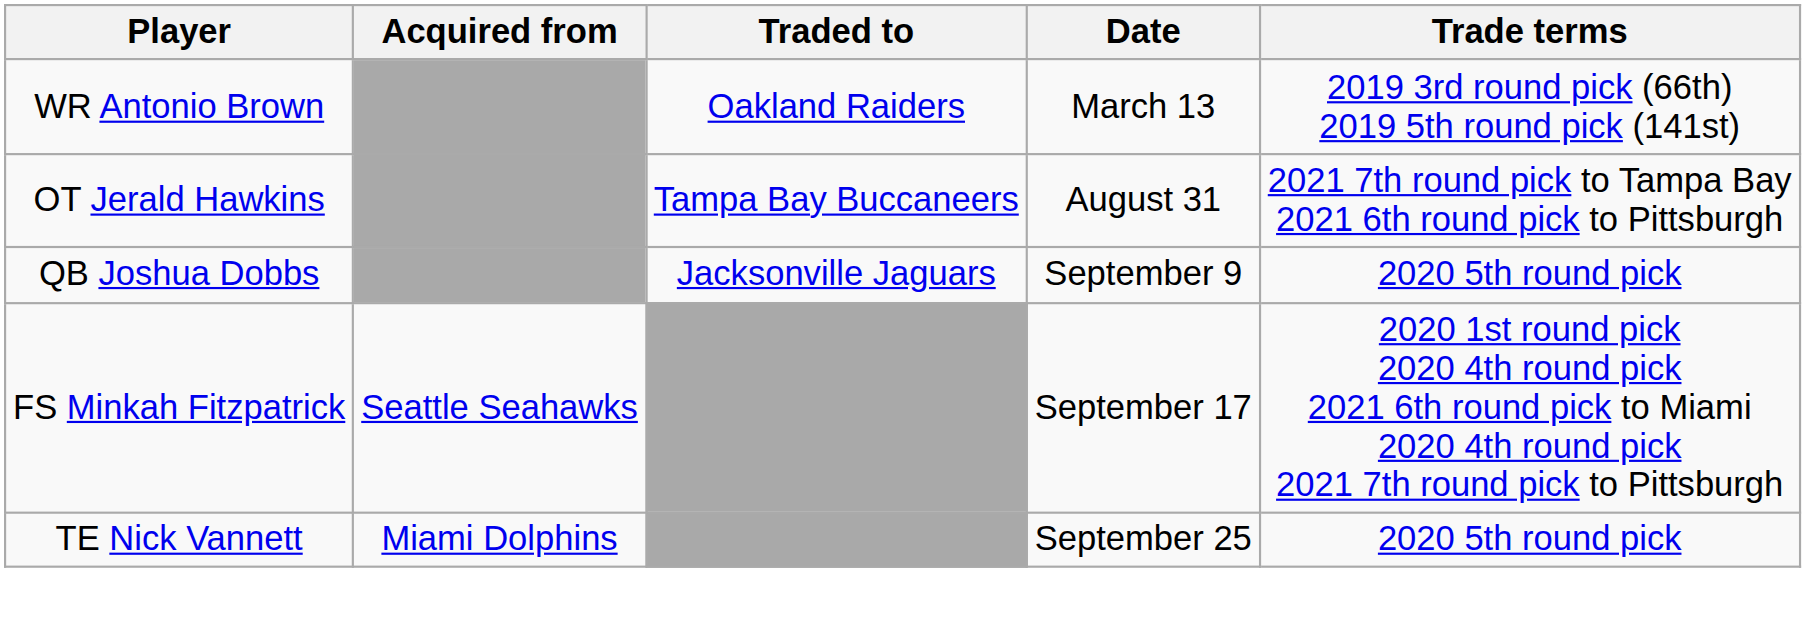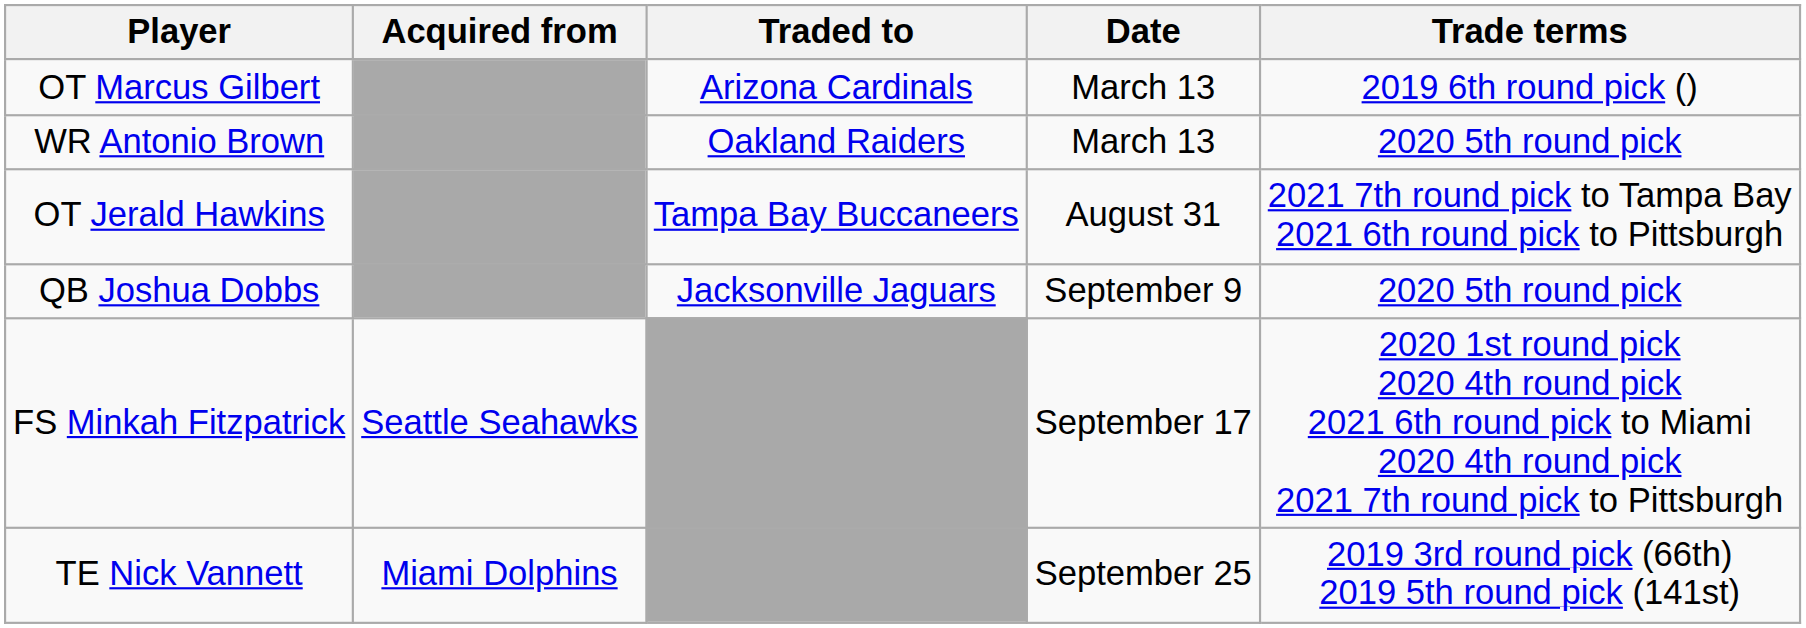+ row: (179, 86)
(1530, 106) 2019 3rd round pick (66th) 2019 5th round pick (141st) -> (1530, 141) 2020 5th round pick
(1530, 539) 2020 5th round pick -> (1530, 574) 2019 3rd round pick (66th) 2019 5th round pick (141st)
